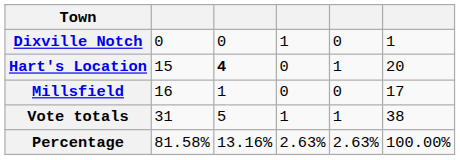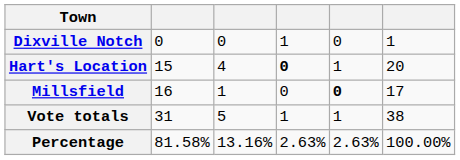(221, 67) bold -> (221, 67) normal
(284, 67) normal -> (284, 67) bold
(337, 92) normal -> (337, 92) bold
